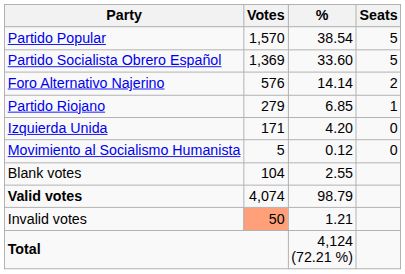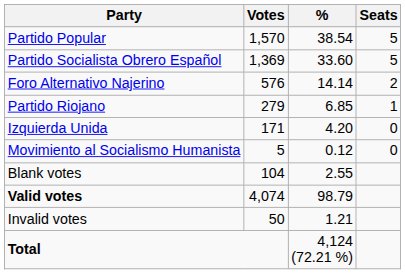(277, 219) lightsalmon background -> (277, 219) no background
